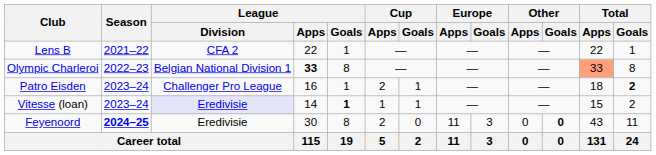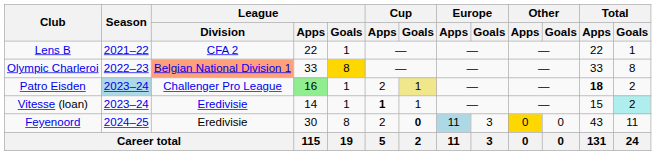(223, 68) no background -> (223, 68) lightsalmon background
(311, 68) bold -> (311, 68) normal
(346, 68) no background -> (346, 68) gold background
(597, 68) lightsalmon background -> (597, 68) no background
(126, 86) no background -> (126, 86) lightblue background
(311, 86) no background -> (311, 86) lightgreen background
(418, 86) no background -> (418, 86) khaki background
(597, 86) normal -> (597, 86) bold
(632, 86) bold -> (632, 86) normal
(223, 104) lavender background -> (223, 104) no background
(346, 104) bold -> (346, 104) normal
(382, 104) normal -> (382, 104) bold
(632, 104) no background -> (632, 104) paleturquoise background
(126, 123) bold -> (126, 123) normal
(418, 123) normal -> (418, 123) bold
(454, 123) no background -> (454, 123) lightblue background
(525, 123) no background -> (525, 123) gold background
(561, 123) bold -> (561, 123) normal
